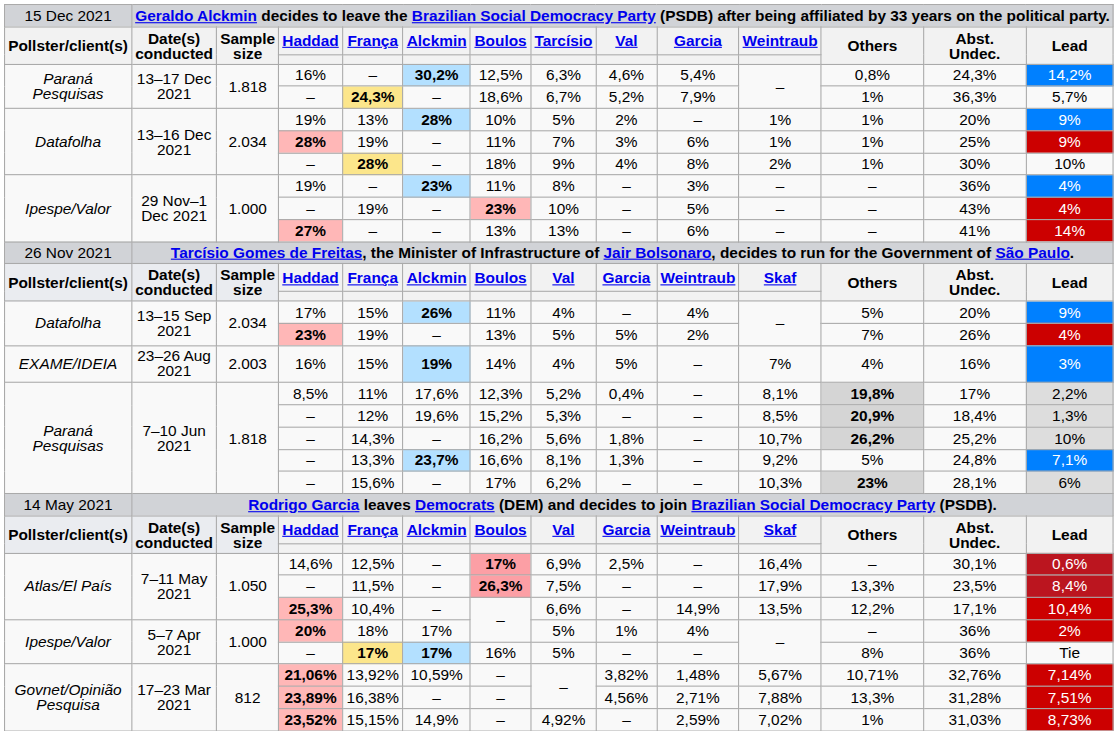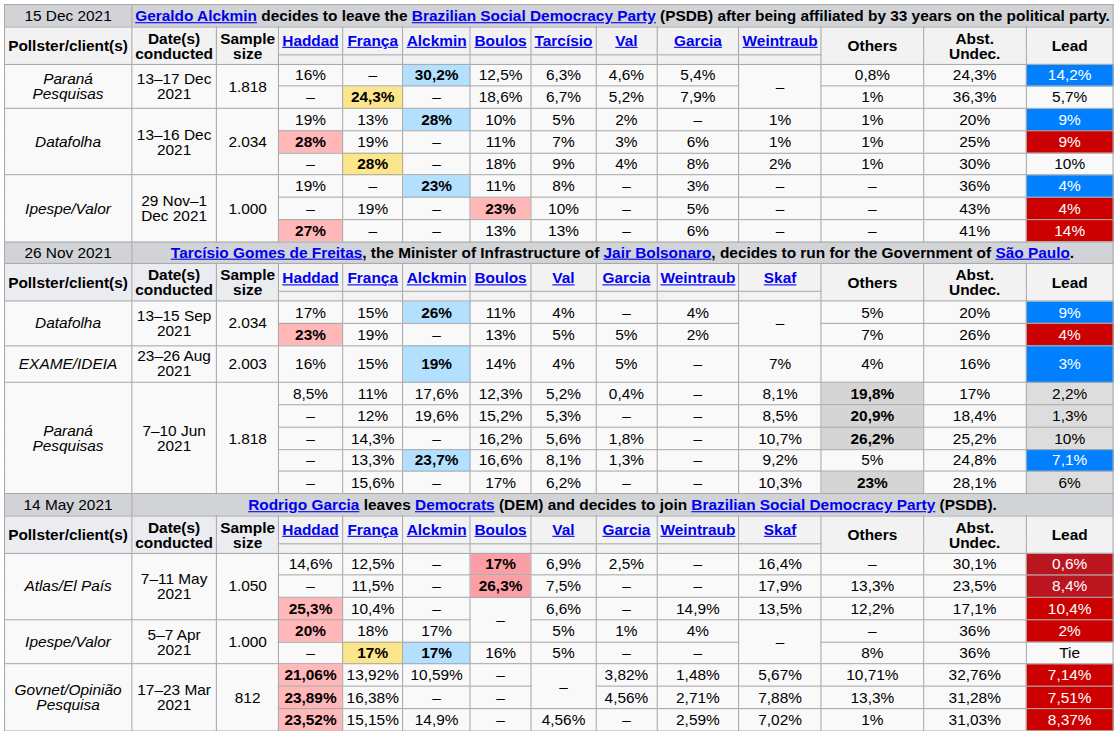(563, 720) 4,92% -> (563, 720) 4,56%
(1070, 720) 8,73% -> (1070, 720) 8,37%
